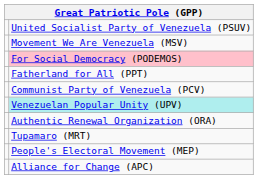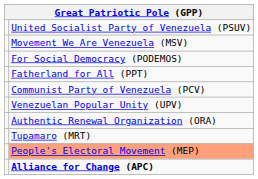(97, 58) pink background -> (97, 58) no background
(97, 105) paleturquoise background -> (97, 105) no background
(105, 151) no background -> (105, 151) lightsalmon background
(83, 167) normal -> (83, 167) bold
